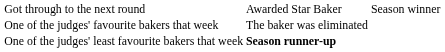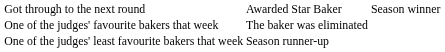(291, 41) bold -> (288, 41) normal
